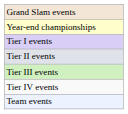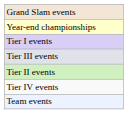(31, 57) Tier II events -> (32, 57) Tier III events
(32, 72) Tier III events -> (31, 72) Tier II events
